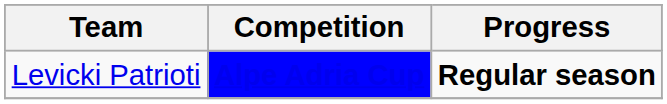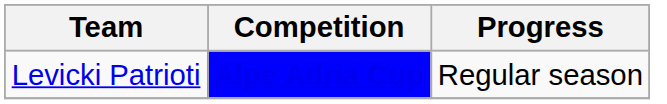(547, 74) bold -> (540, 74) normal
